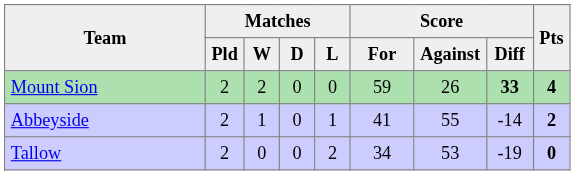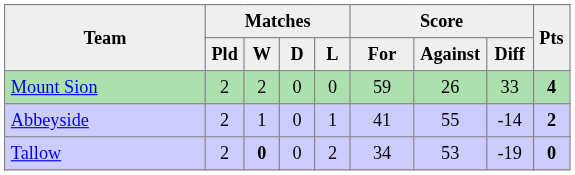(510, 87) bold -> (510, 87) normal
(262, 153) normal -> (262, 153) bold
